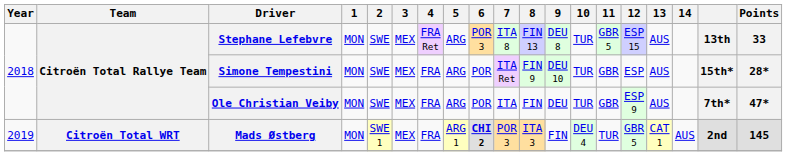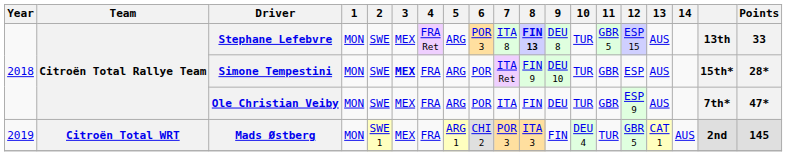(532, 38) normal -> (532, 39) bold
(405, 71) normal -> (405, 71) bold
(481, 135) bold -> (481, 134) normal
